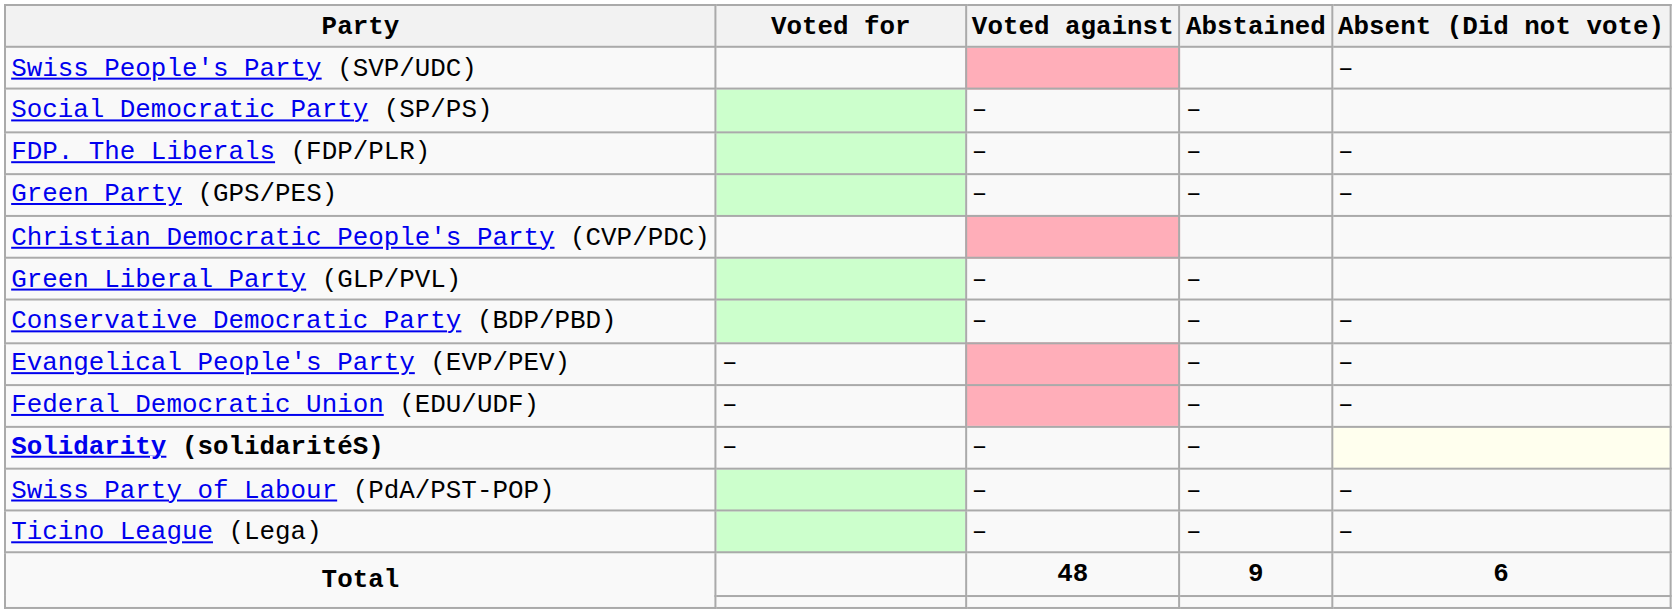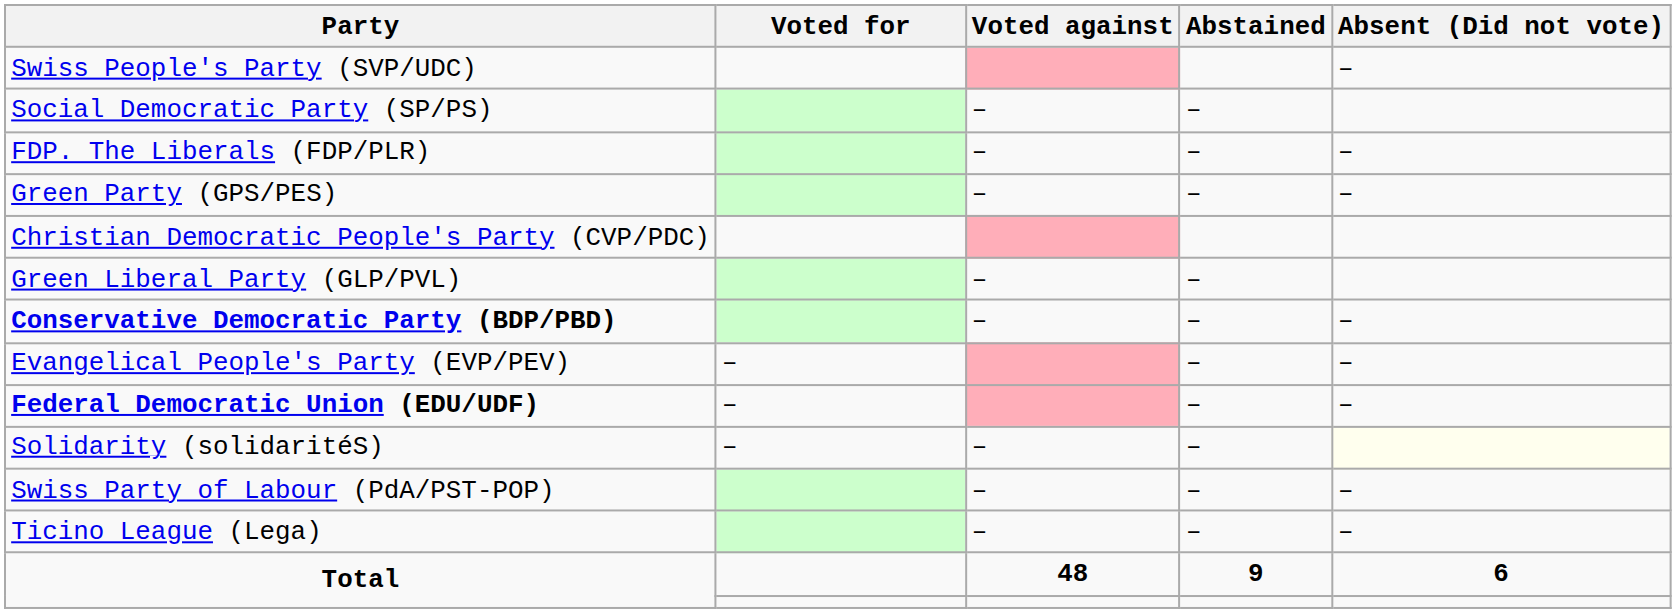(314, 321) normal -> (314, 321) bold
(275, 406) normal -> (275, 406) bold
(197, 448) bold -> (197, 448) normal
